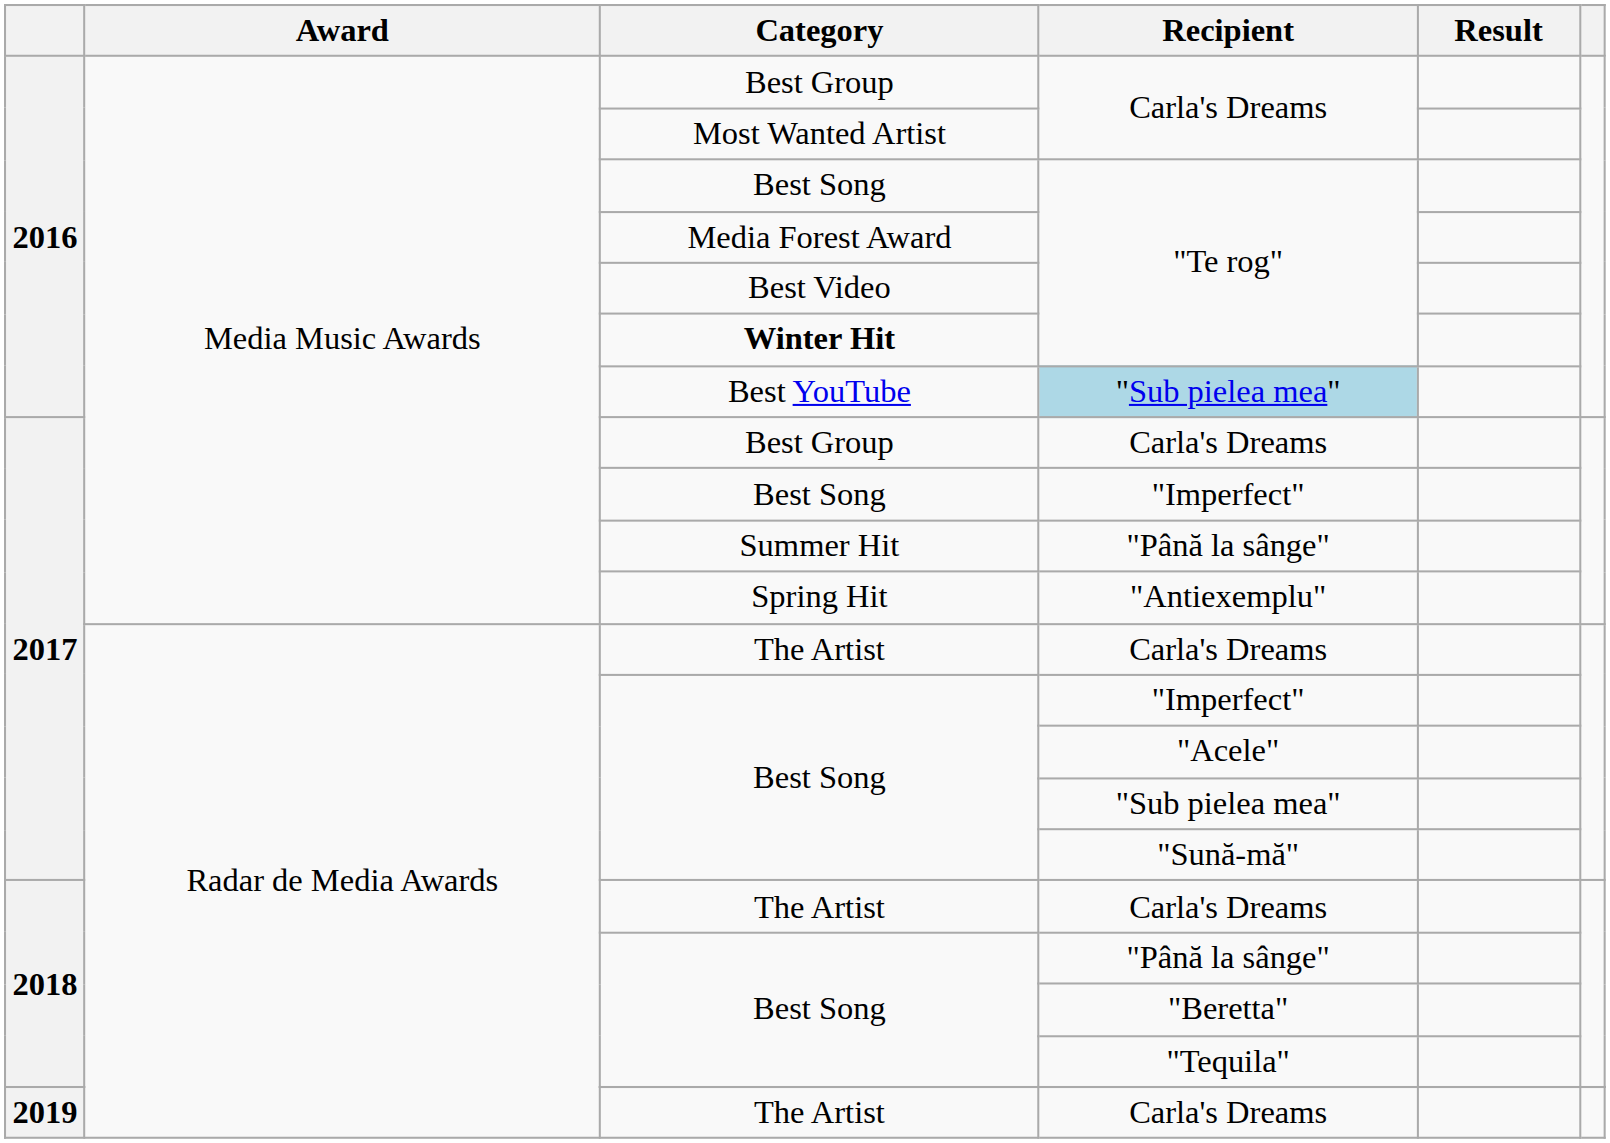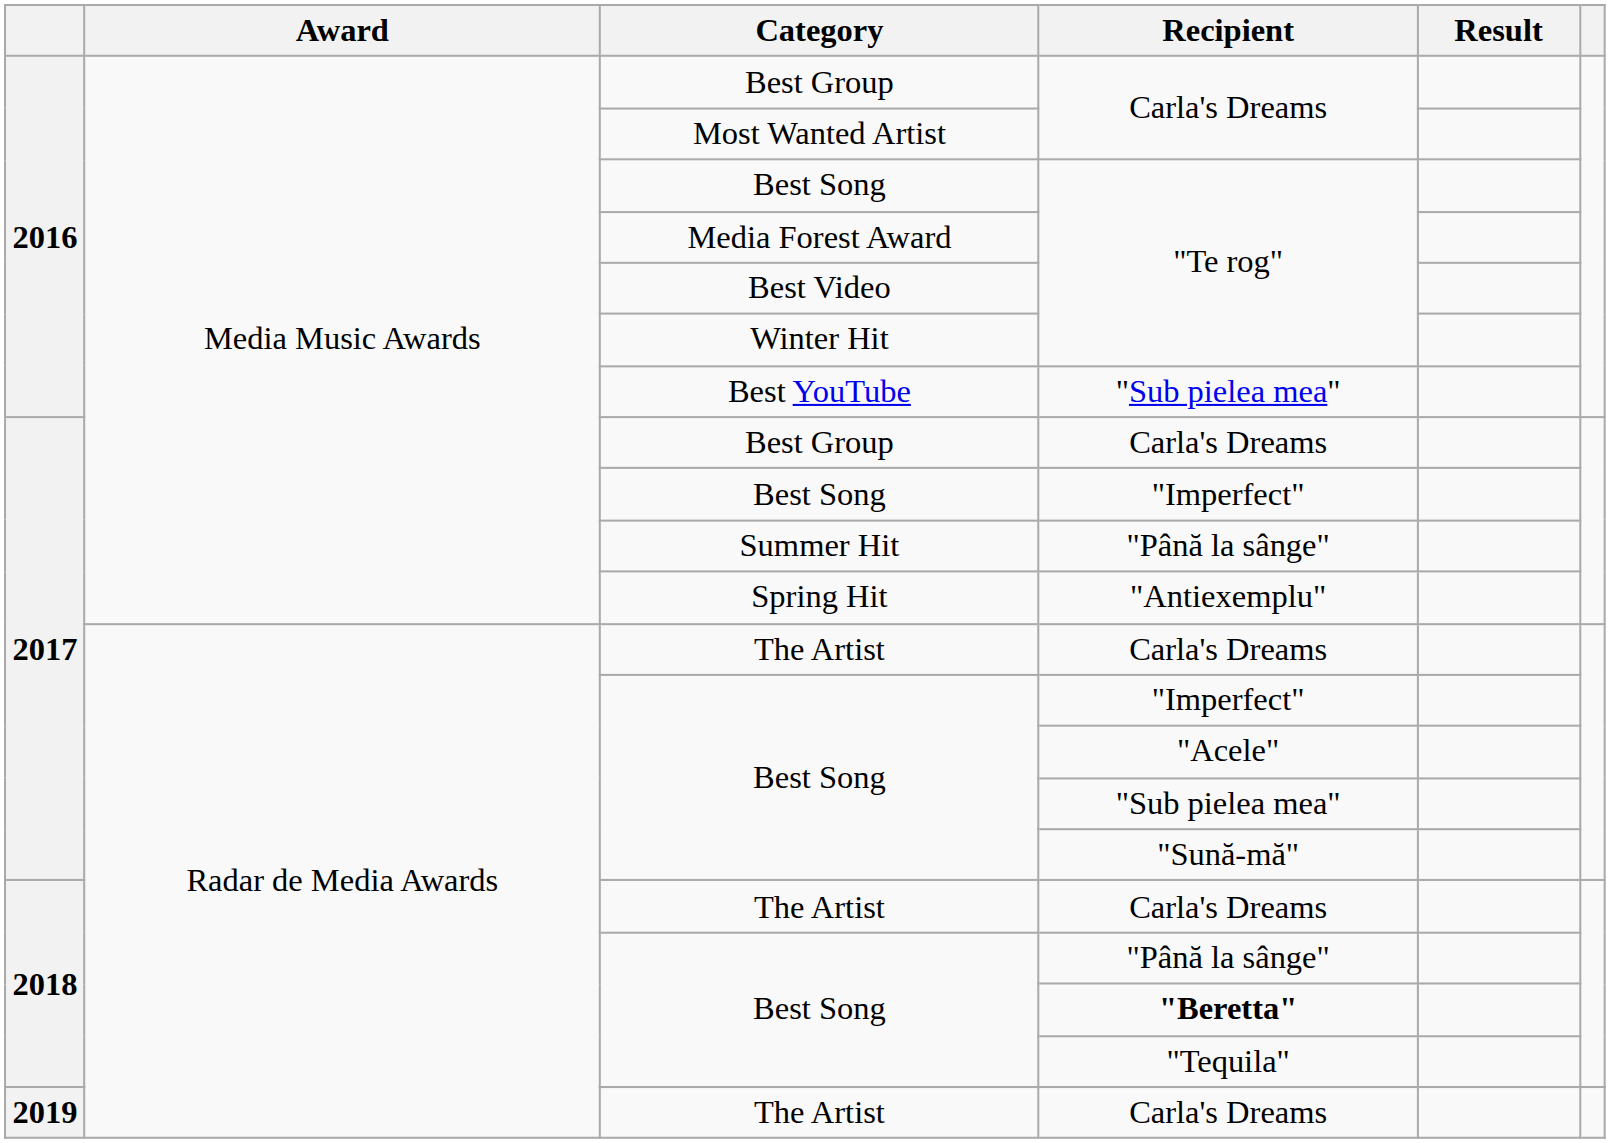(819, 339) bold -> (819, 339) normal
(1228, 390) lightblue background -> (1228, 390) no background
(1228, 1008) normal -> (1228, 1008) bold
